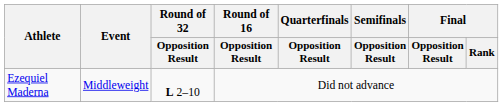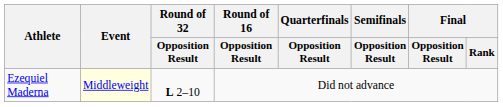(116, 85) no background -> (116, 85) lightyellow background
